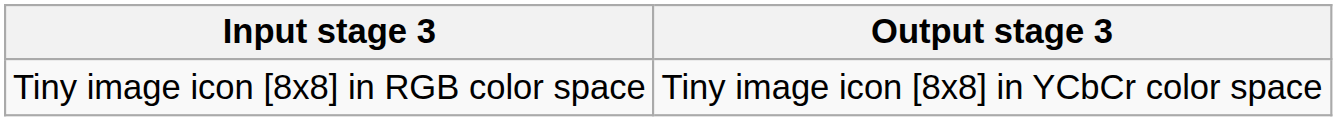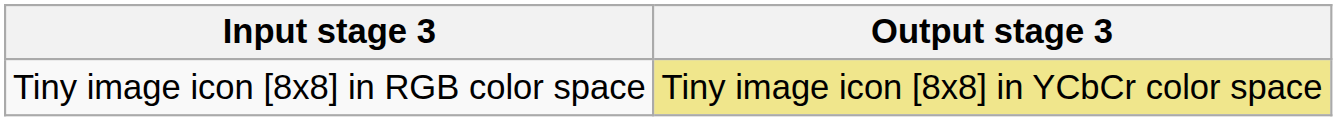(992, 86) no background -> (992, 86) khaki background
